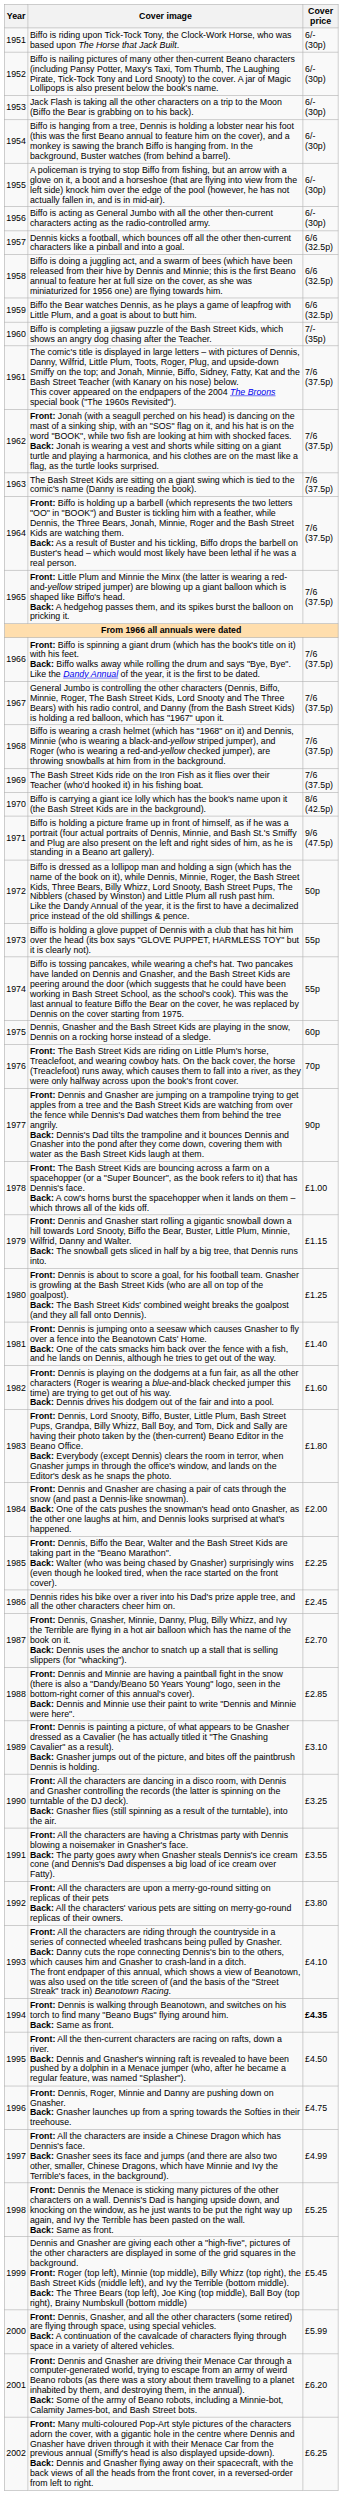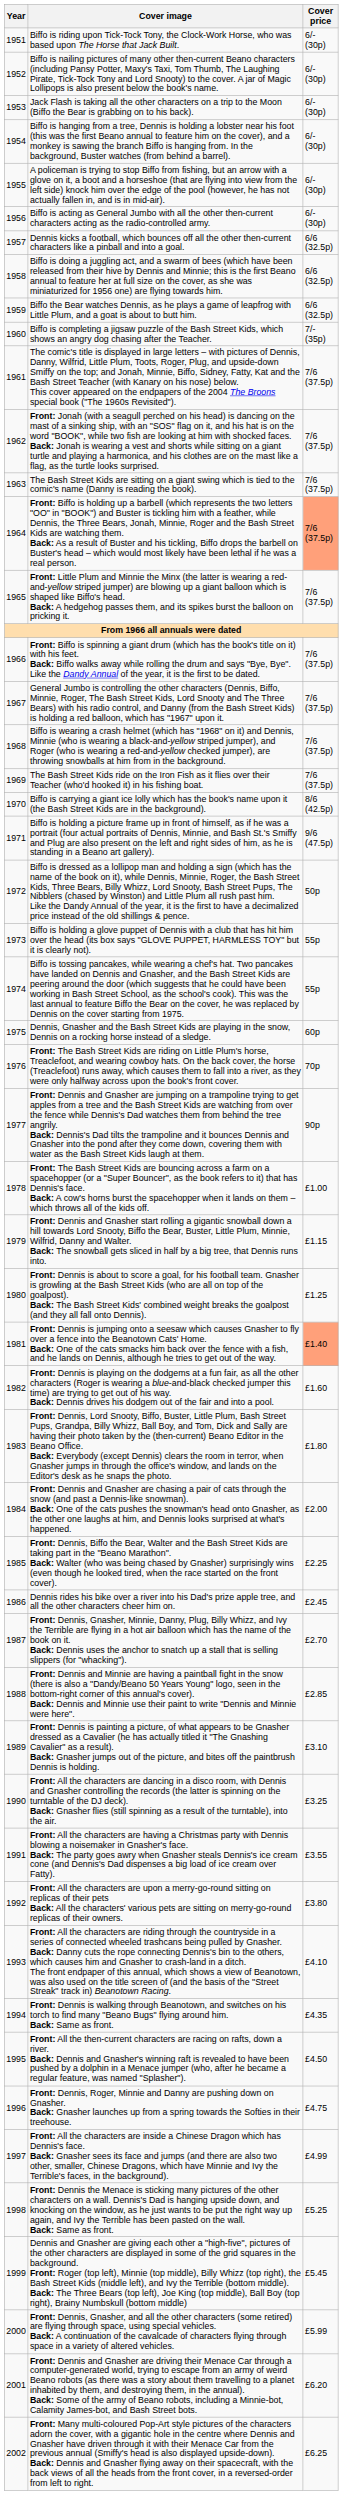(319, 533) no background -> (319, 533) lightsalmon background
(316, 1344) no background -> (316, 1344) lightsalmon background
(316, 2015) bold -> (316, 2015) normal
